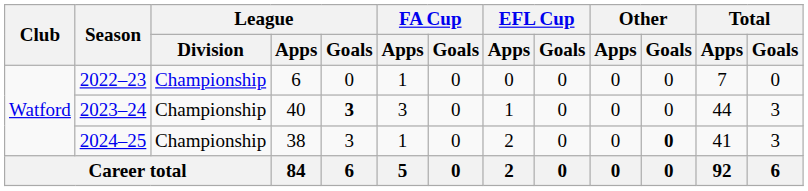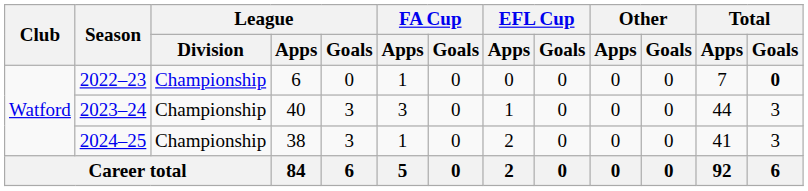(775, 79) normal -> (775, 79) bold
(349, 110) bold -> (349, 110) normal
(669, 140) bold -> (669, 140) normal
